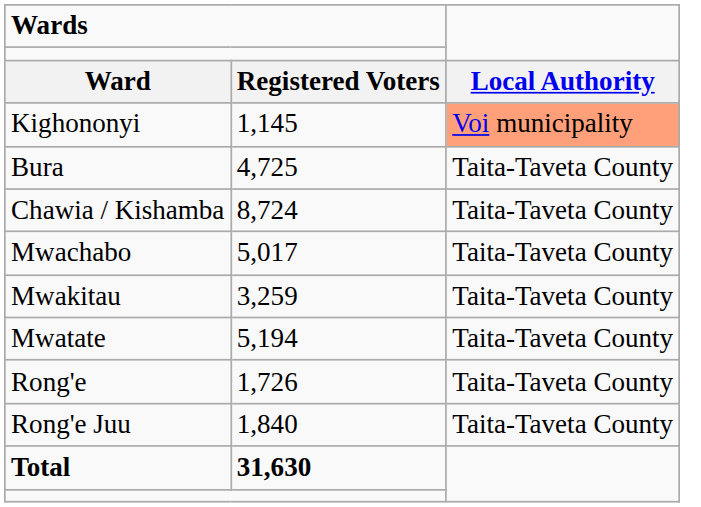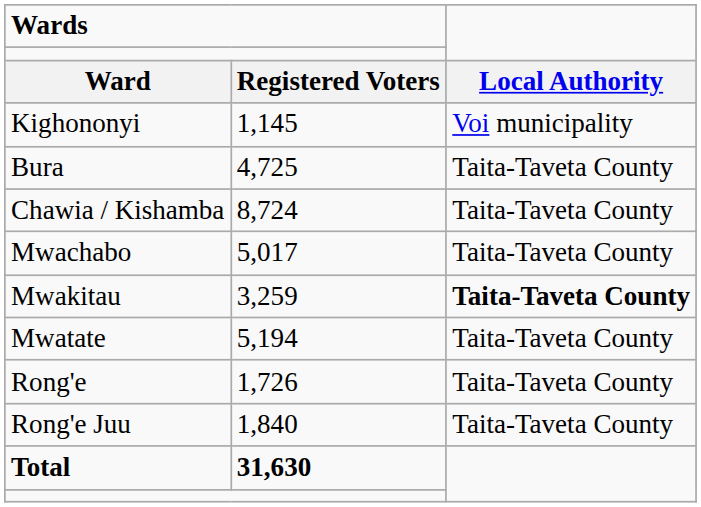(543, 124) lightsalmon background -> (543, 124) no background
(563, 295) normal -> (571, 295) bold
